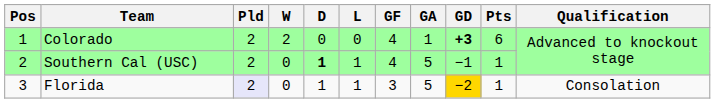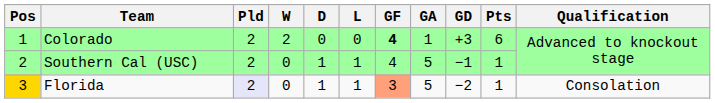(393, 40) normal -> (393, 40) bold
(463, 40) bold -> (463, 40) normal
(322, 63) bold -> (322, 63) normal
(23, 86) no background -> (23, 86) gold background
(393, 86) no background -> (393, 86) lightsalmon background
(463, 86) gold background -> (463, 86) no background
